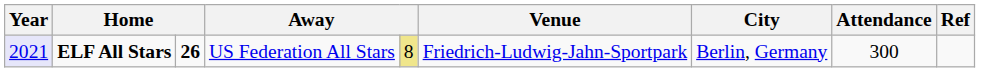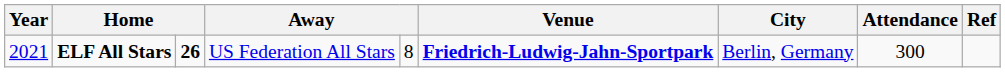(29, 50) lavender background -> (29, 50) no background
(409, 50) khaki background -> (409, 50) no background
(555, 50) normal -> (568, 50) bold
